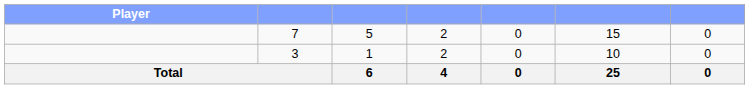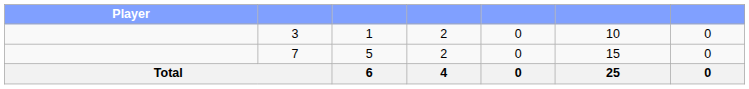rows swapped: (295, 34) <-> (295, 53)
